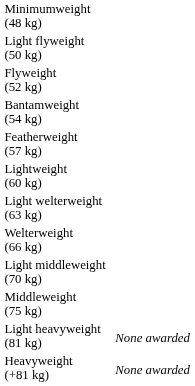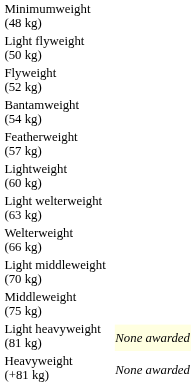(153, 338) no background -> (153, 338) lightyellow background
